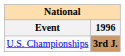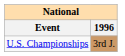(105, 43) bold -> (104, 43) normal
